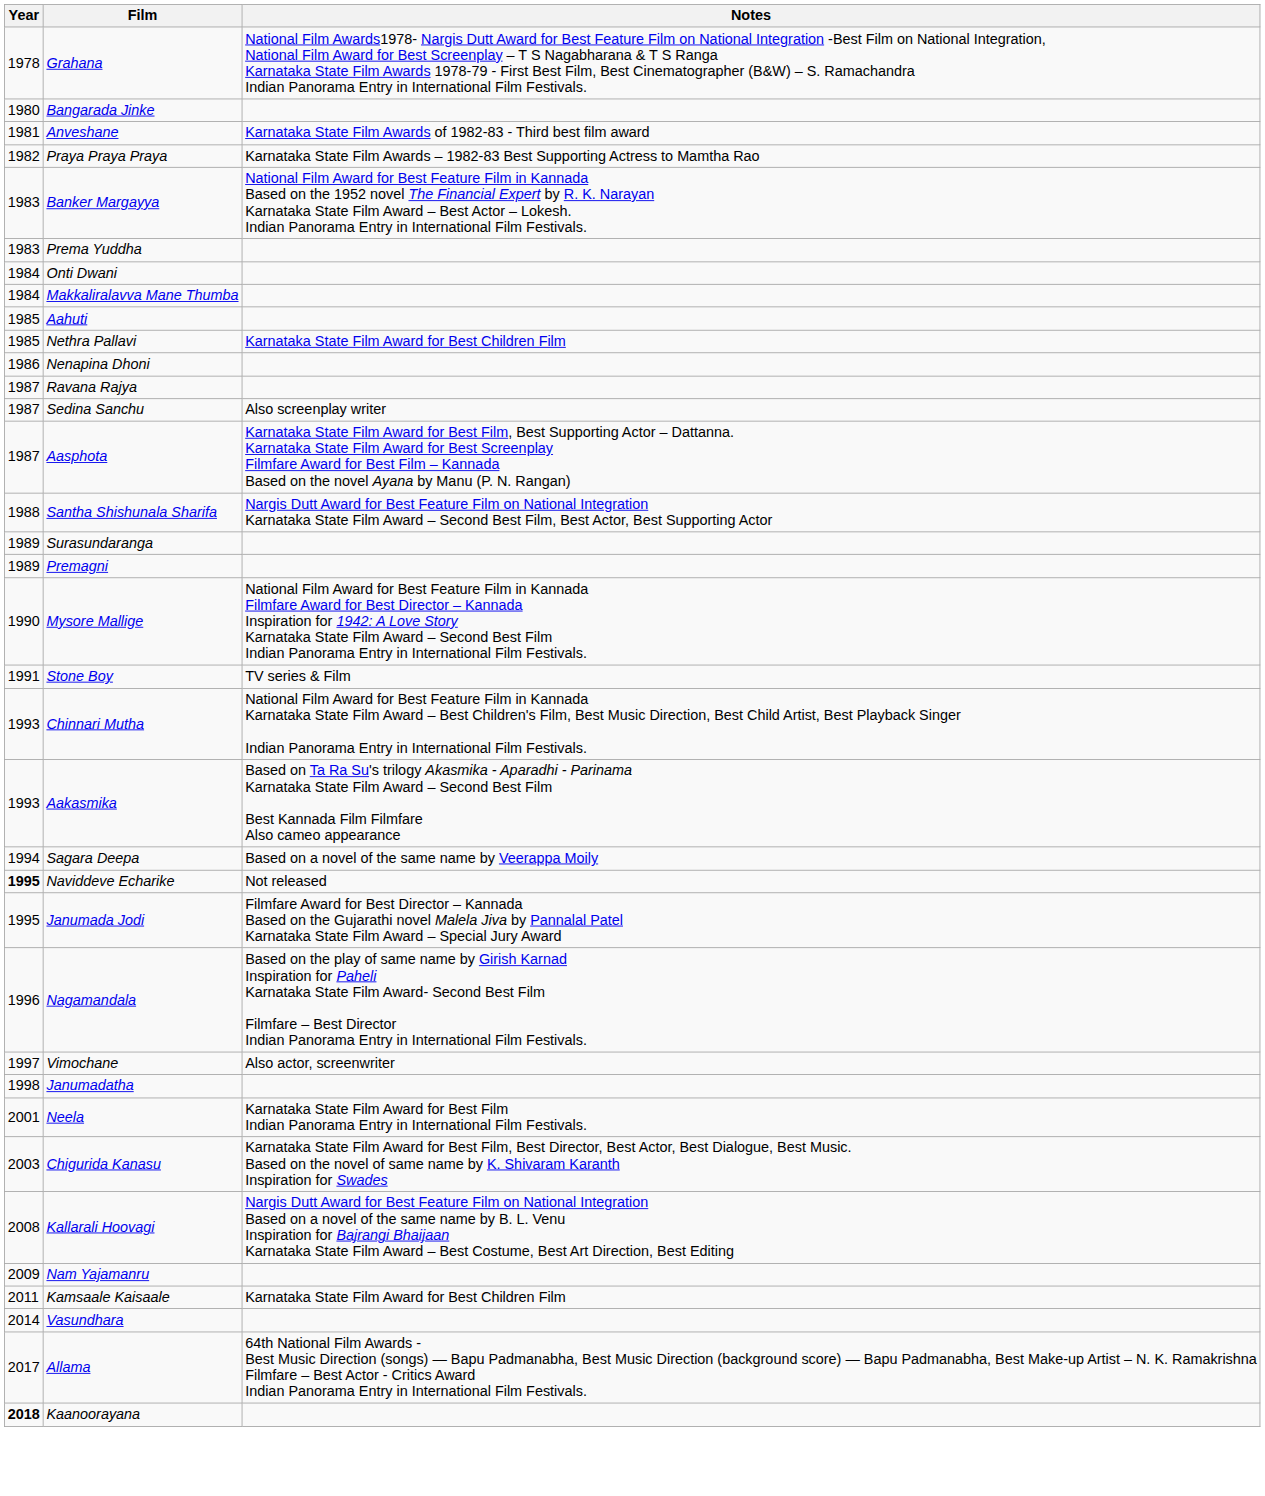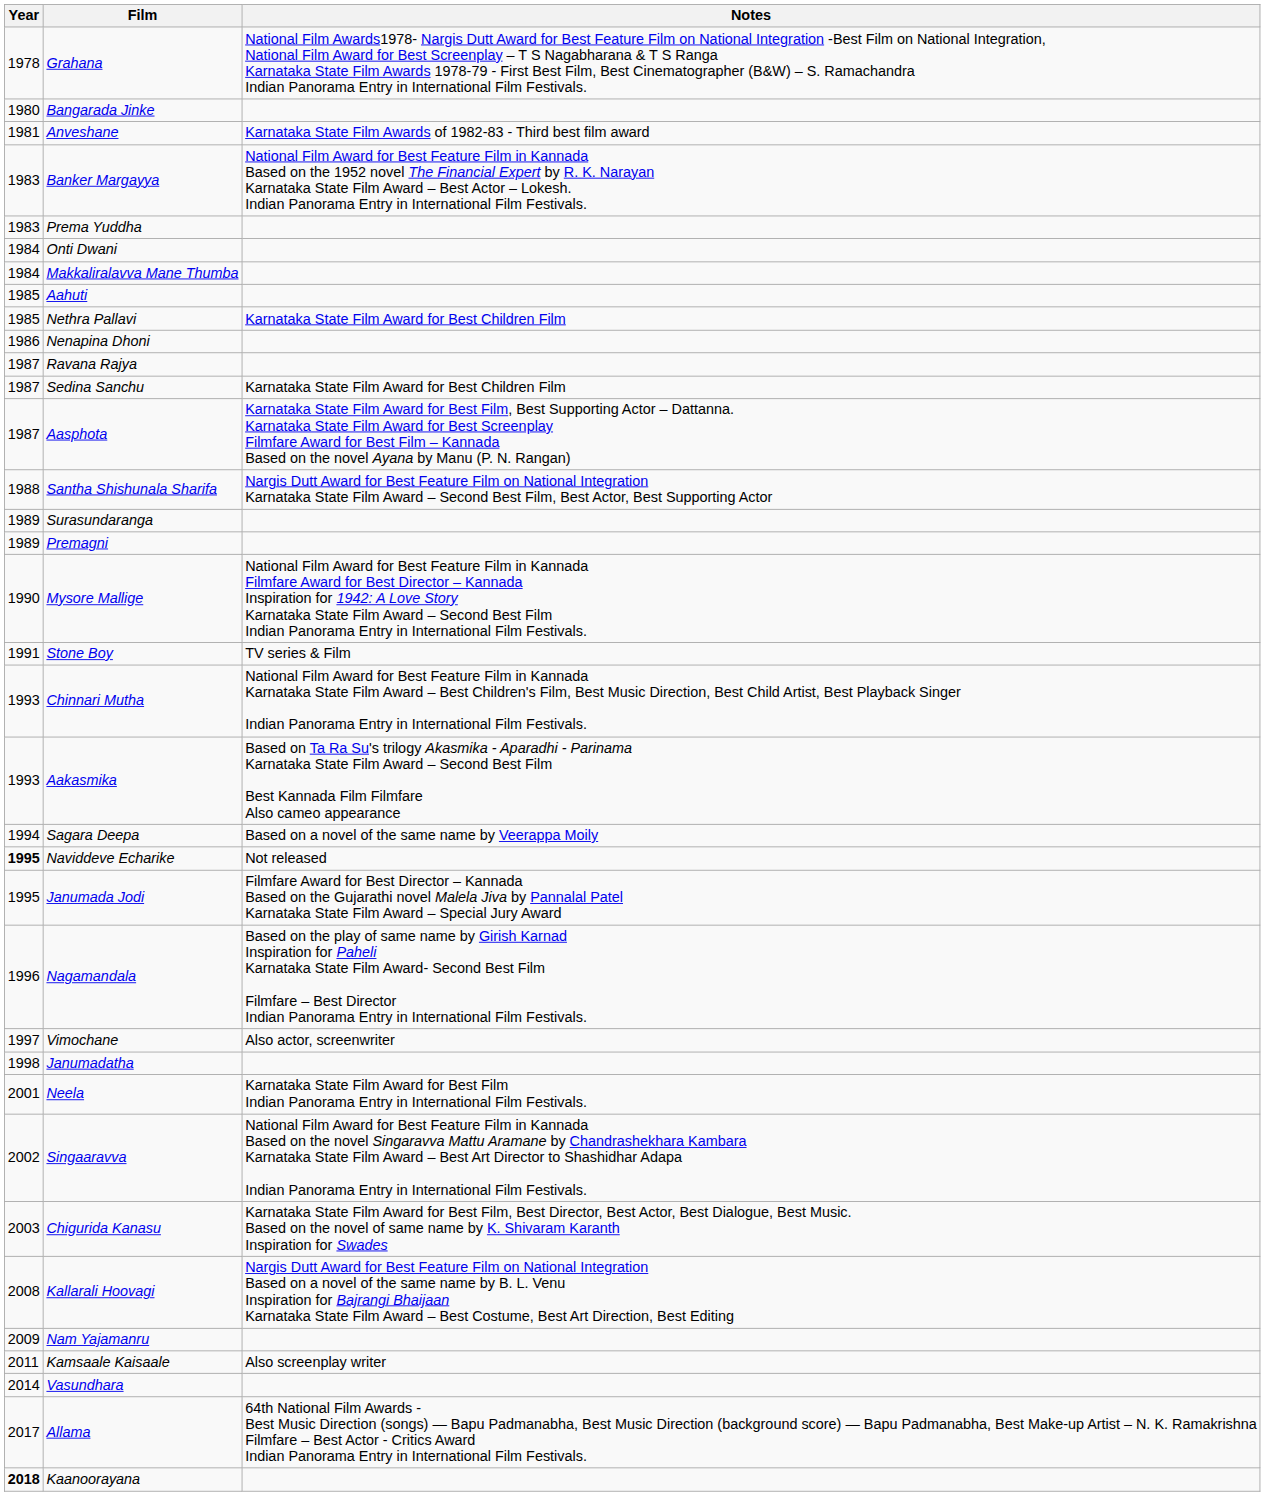- row: (107, 155)
(316, 410) Also screenplay writer -> (405, 387) Karnataka State Film Award for Best Children Film
+ row: (86, 1157)
(405, 1297) Karnataka State Film Award for Best Children Film -> (316, 1362) Also screenplay writer
